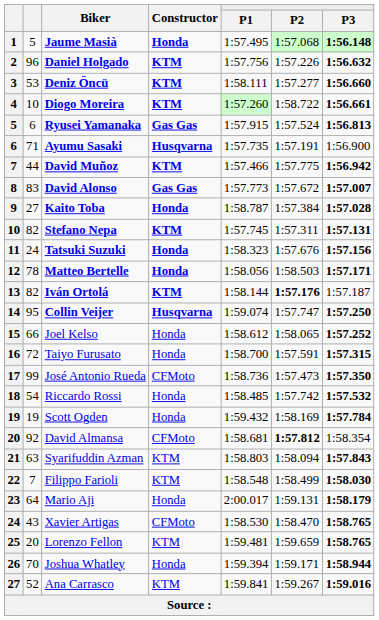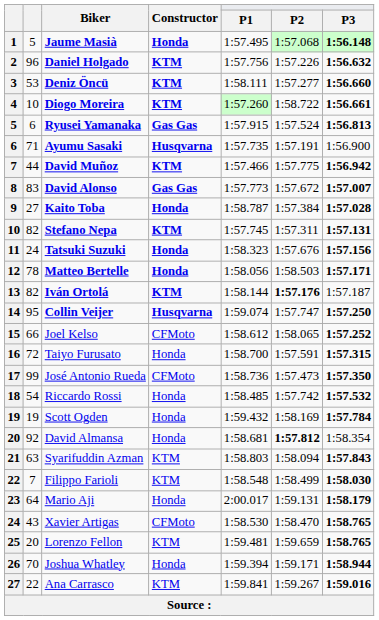(169, 333) Honda -> (173, 333) CFMoto
(173, 437) CFMoto -> (169, 437) Honda
(32, 583) 52 -> (32, 583) 22
